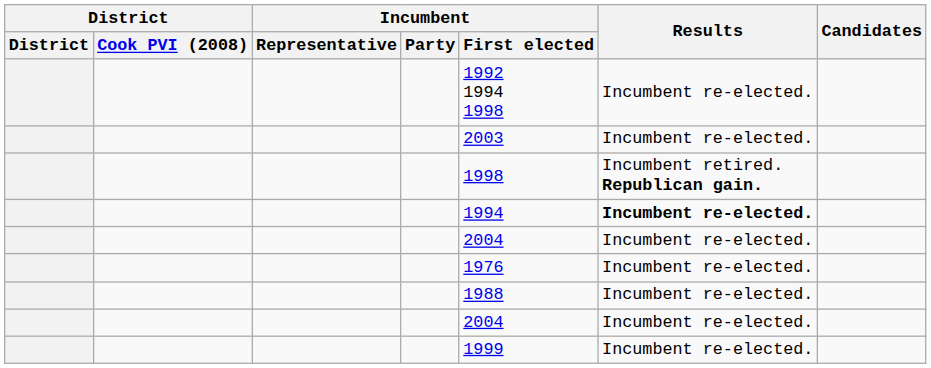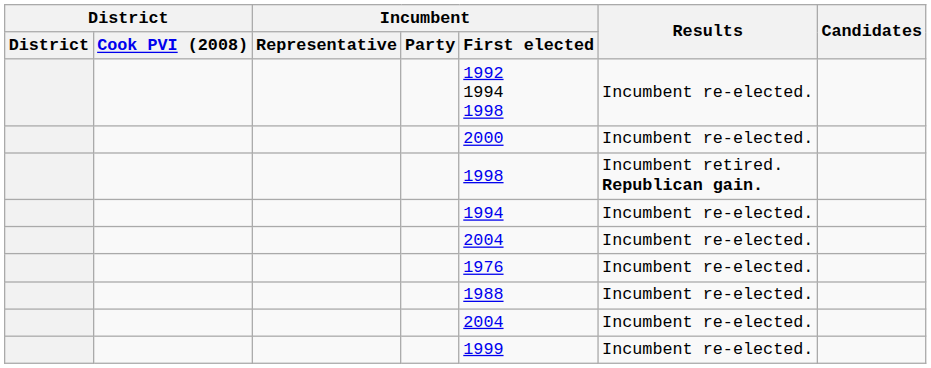(483, 139) 2003 -> (483, 139) 2000
(708, 213) bold -> (708, 213) normal
